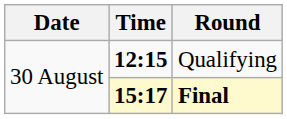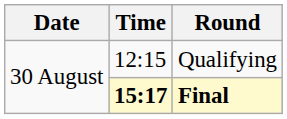(141, 58) bold -> (140, 58) normal
